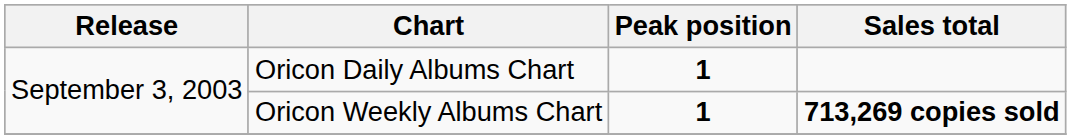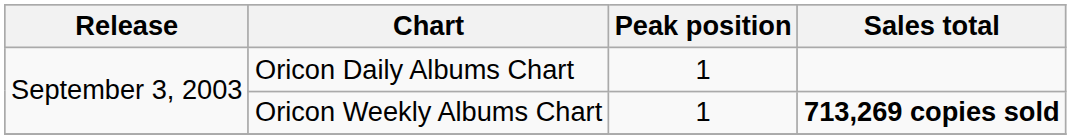(703, 69) bold -> (703, 69) normal
(703, 112) bold -> (703, 112) normal
